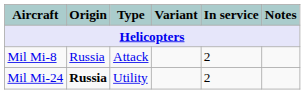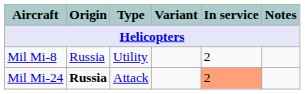(131, 57) Attack -> (130, 57) Utility
(130, 78) Utility -> (131, 78) Attack
(207, 78) no background -> (207, 78) lightsalmon background
